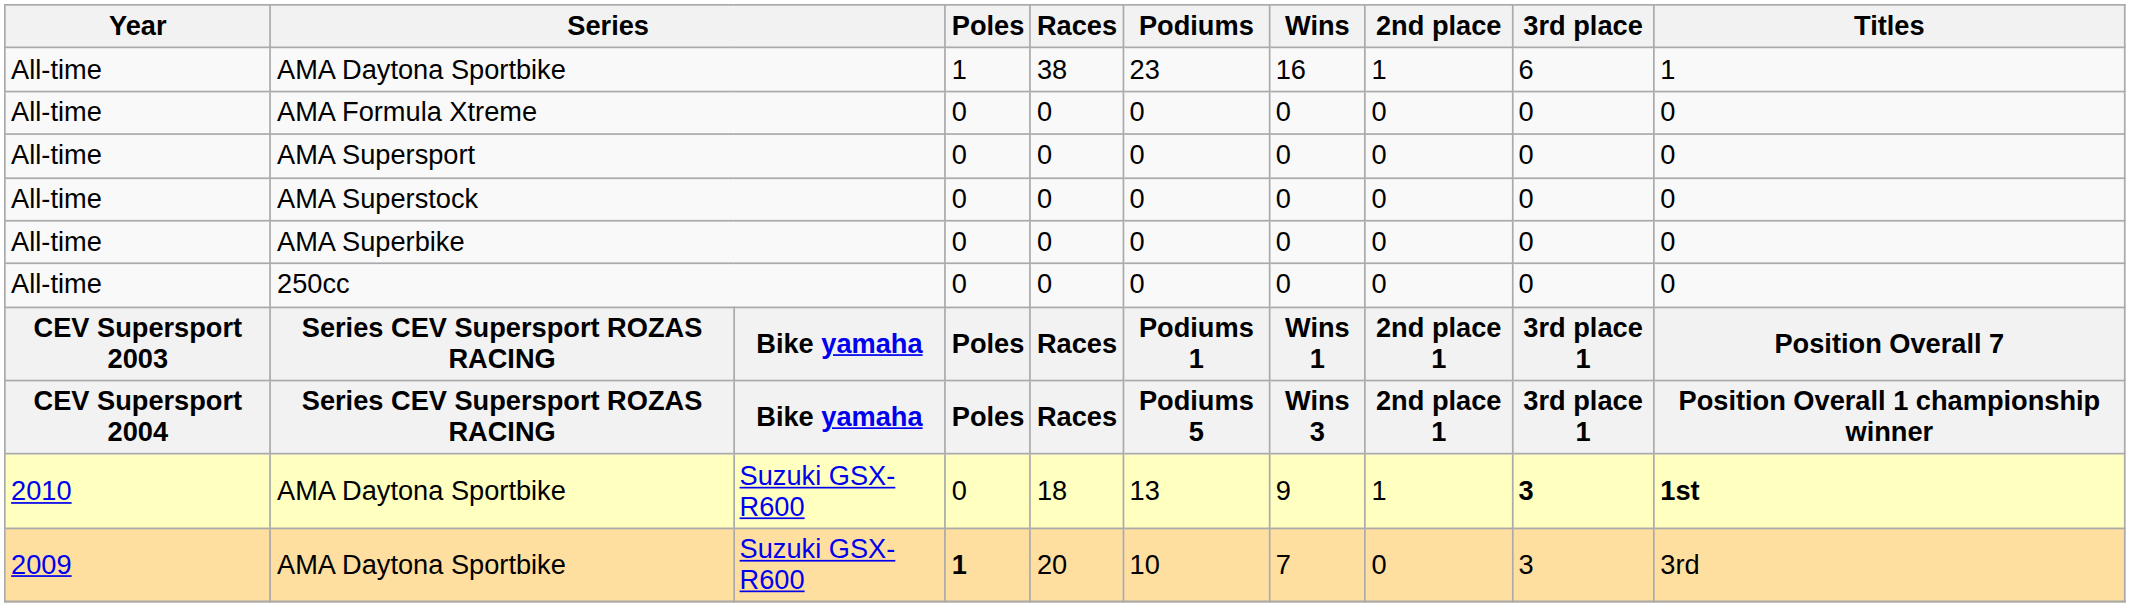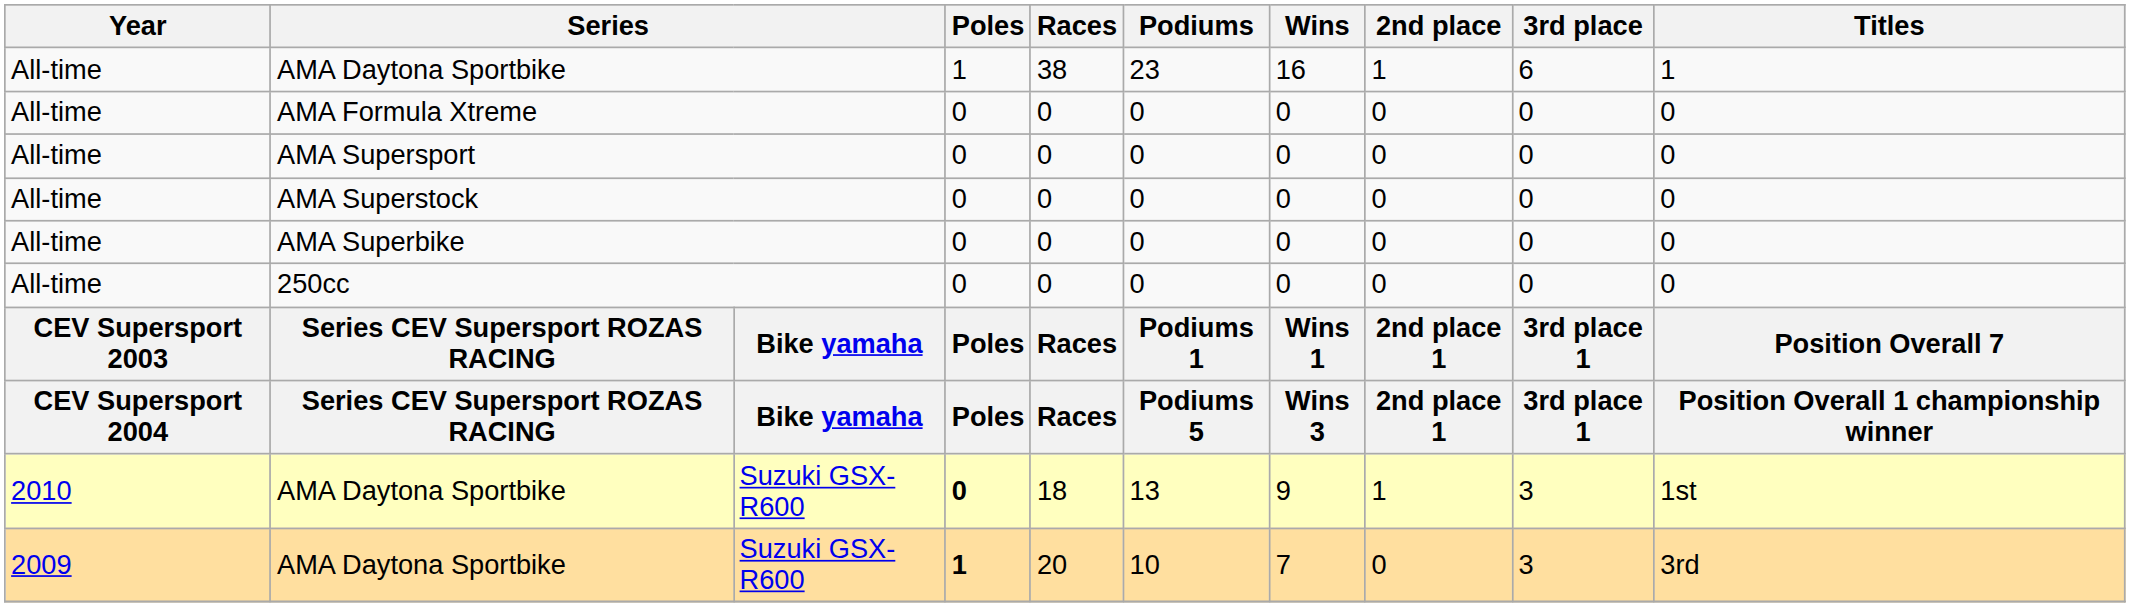(959, 490) normal -> (959, 490) bold
(1526, 490) bold -> (1526, 490) normal
(1680, 490) bold -> (1678, 490) normal
